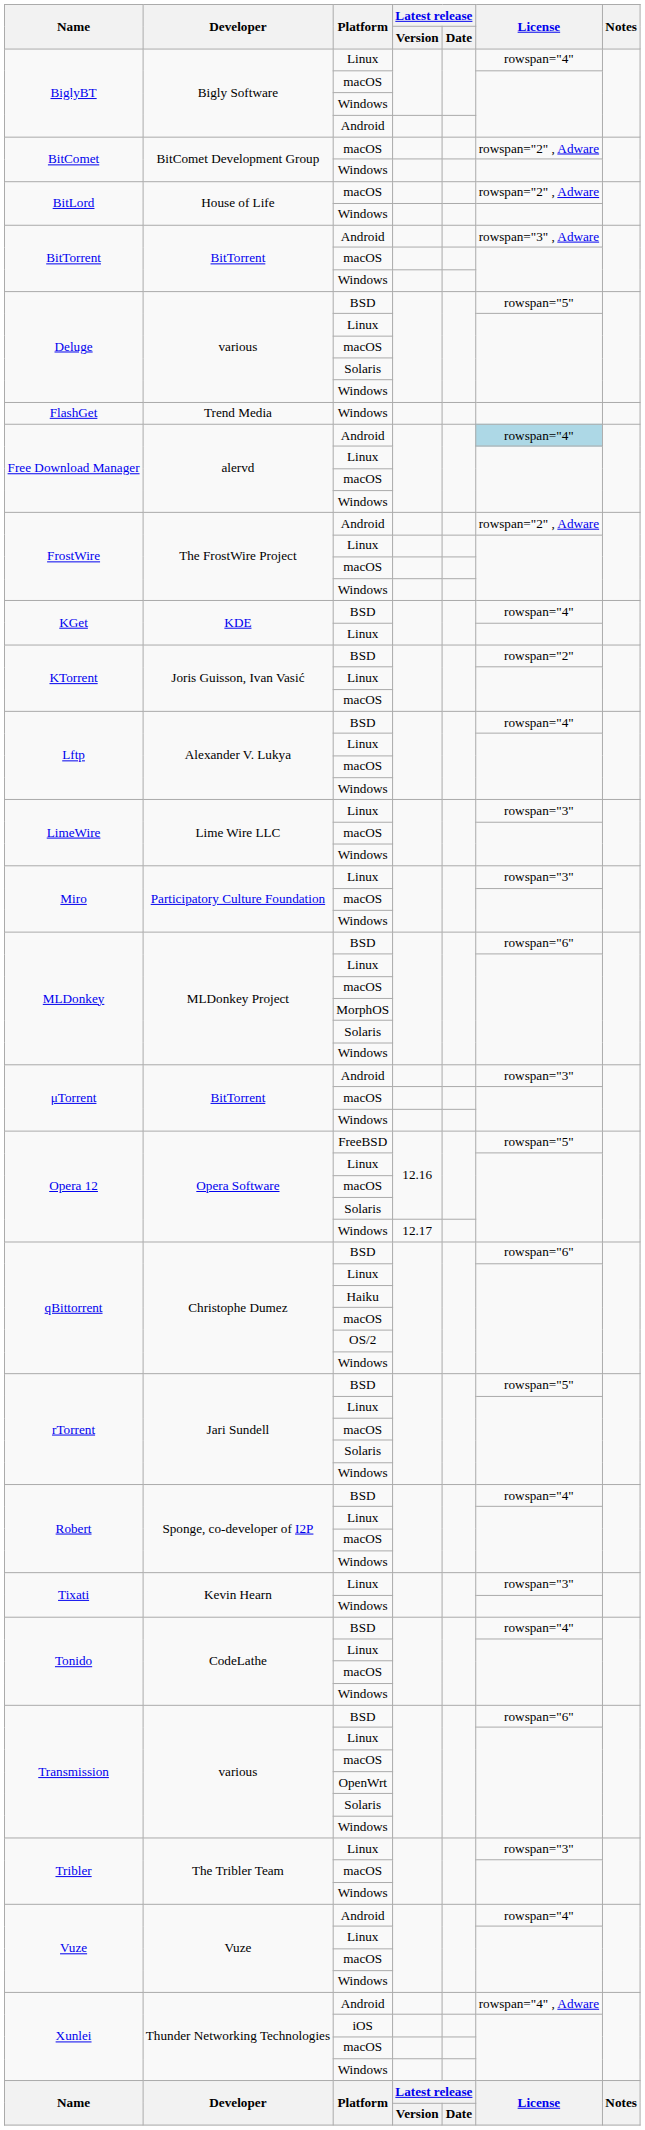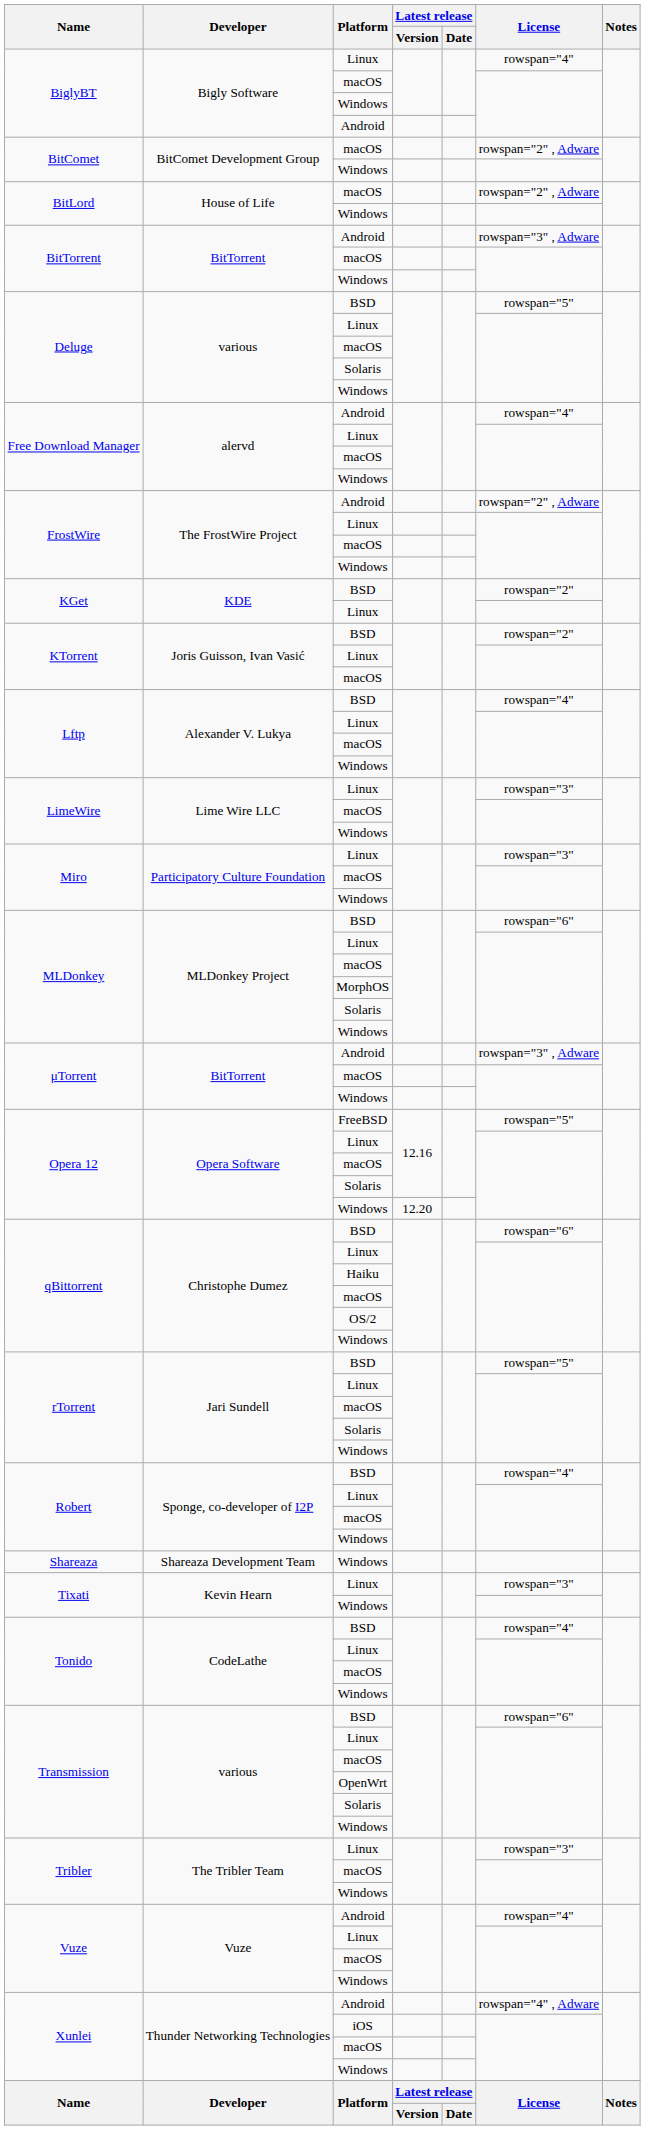- row: (74, 413)
(539, 435) lightblue background -> (539, 413) no background
(539, 612) rowspan="4" -> (539, 590) rowspan="2"
(539, 1076) rowspan="3" -> (539, 1054) rowspan="3" , Adware
(417, 1230) 12.17 -> (417, 1208) 12.20
+ row: (74, 1562)
